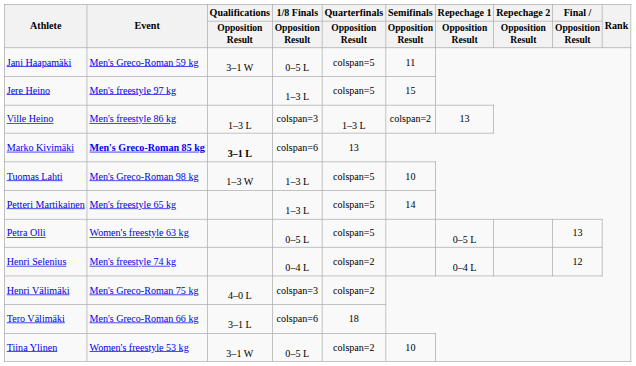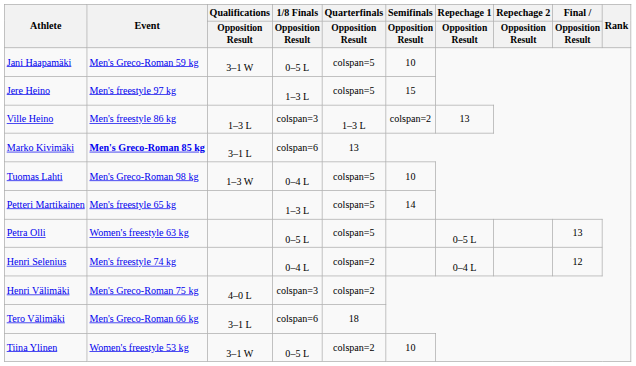(410, 62) 11 -> (410, 62) 10
(240, 154) bold -> (240, 154) normal
(297, 182) 1–3 L -> (297, 182) 0–4 L
